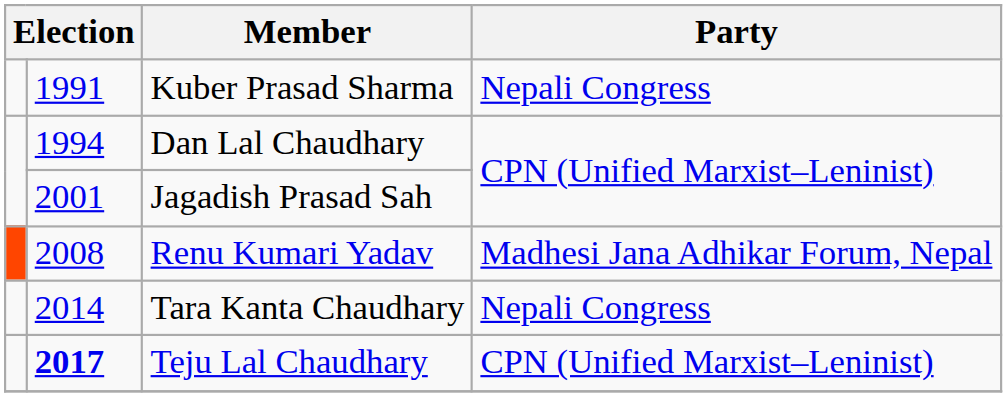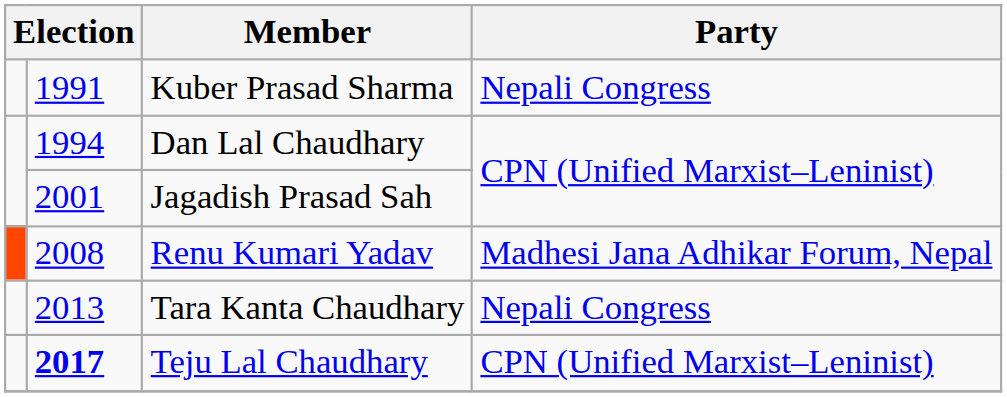(69, 307) 2014 -> (69, 307) 2013
